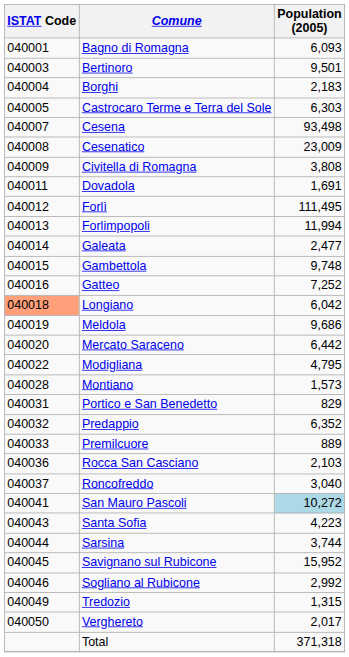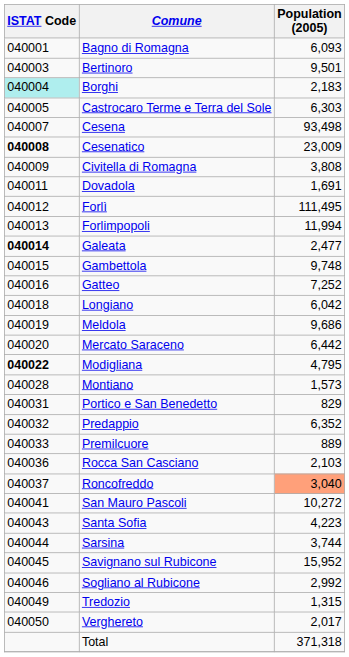(28, 87) no background -> (28, 87) paleturquoise background
(28, 147) normal -> (28, 147) bold
(28, 246) normal -> (28, 246) bold
(28, 305) lightsalmon background -> (28, 305) no background
(28, 364) normal -> (28, 364) bold
(326, 483) no background -> (326, 483) lightsalmon background
(323, 503) lightblue background -> (323, 503) no background
